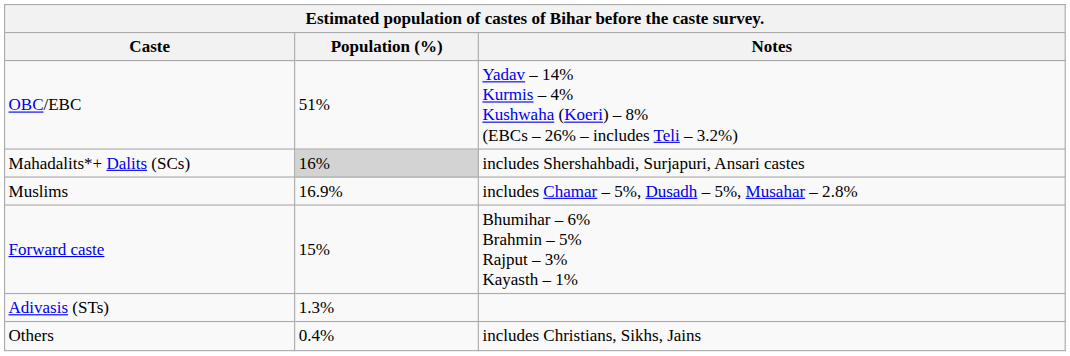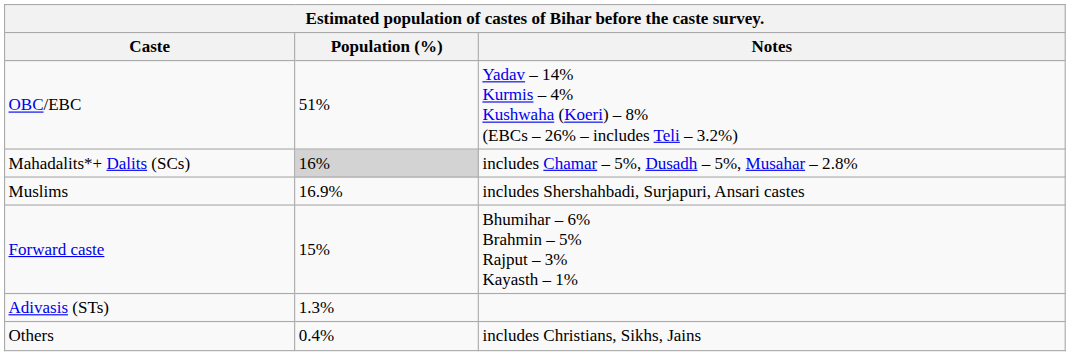(644, 163) includes Shershahbadi, Surjapuri, Ansari castes -> (670, 163) includes Chamar – 5%, Dusadh – 5%, Musahar – 2.8%
(670, 191) includes Chamar – 5%, Dusadh – 5%, Musahar – 2.8% -> (644, 191) includes Shershahbadi, Surjapuri, Ansari castes
